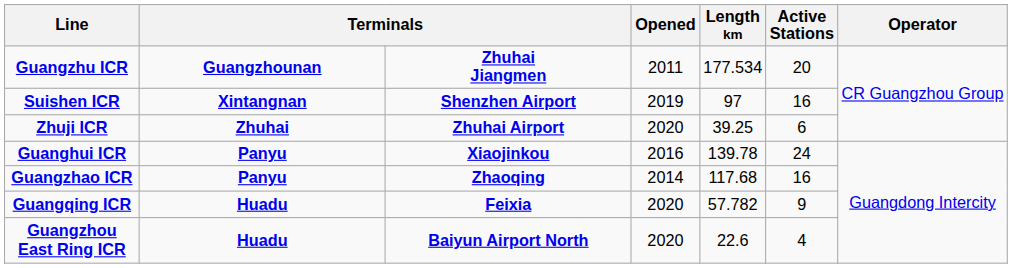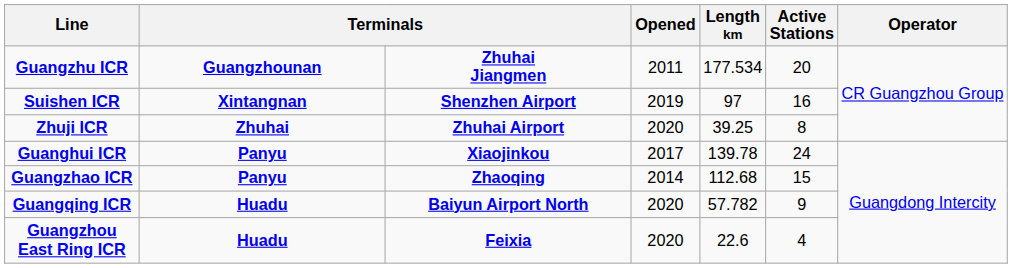(802, 128) 6 -> (802, 128) 8
(665, 153) 2016 -> (665, 153) 2017
(733, 178) 117.68 -> (733, 178) 112.68
(802, 178) 16 -> (802, 178) 15
(508, 204) Feixia -> (508, 204) Baiyun Airport North
(508, 240) Baiyun Airport North -> (508, 240) Feixia
